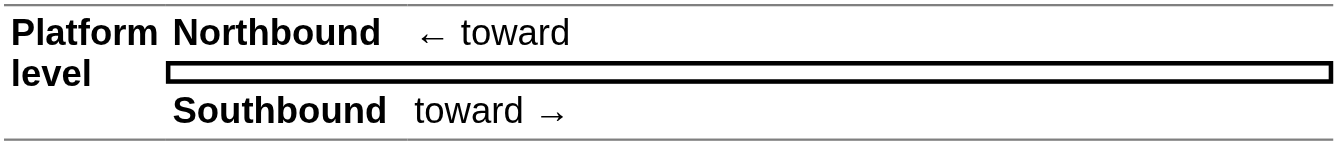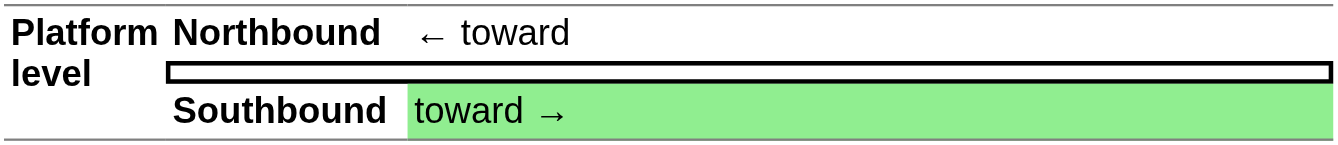(492, 110) no background -> (492, 110) lightgreen background
